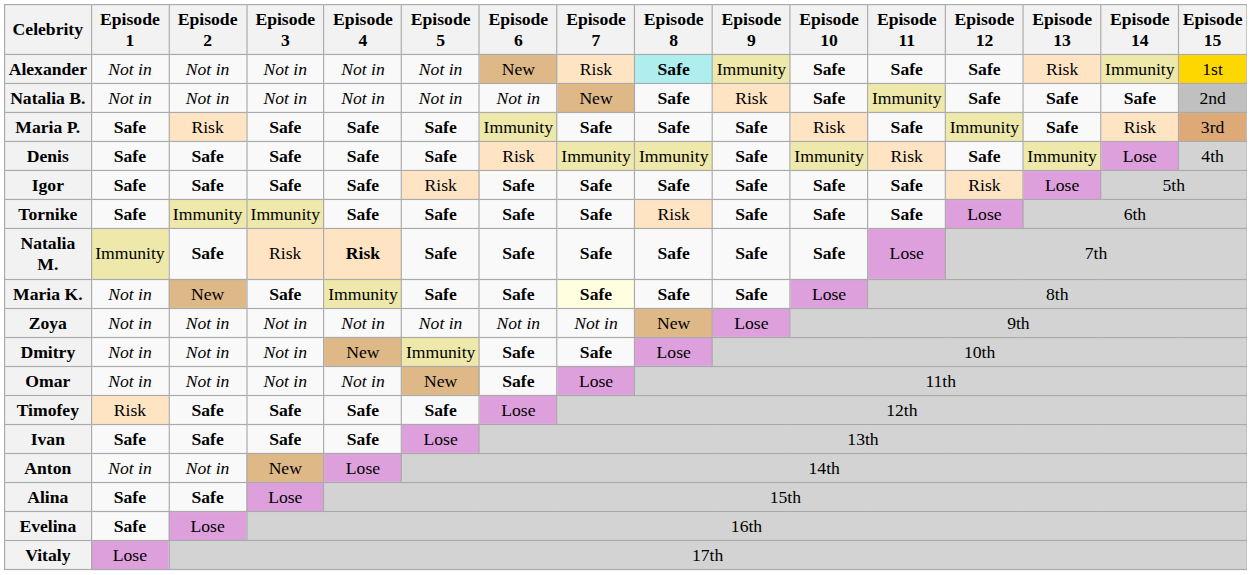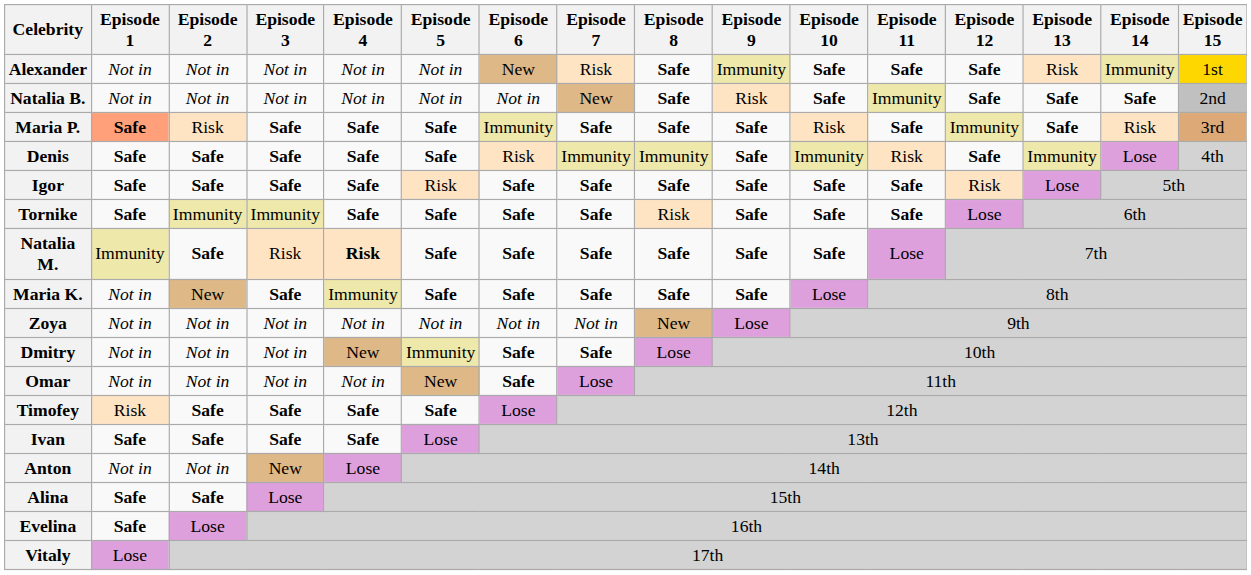(674, 69) paleturquoise background -> (674, 69) no background
(130, 127) no background -> (130, 127) lightsalmon background
(596, 293) lightyellow background -> (596, 293) no background
